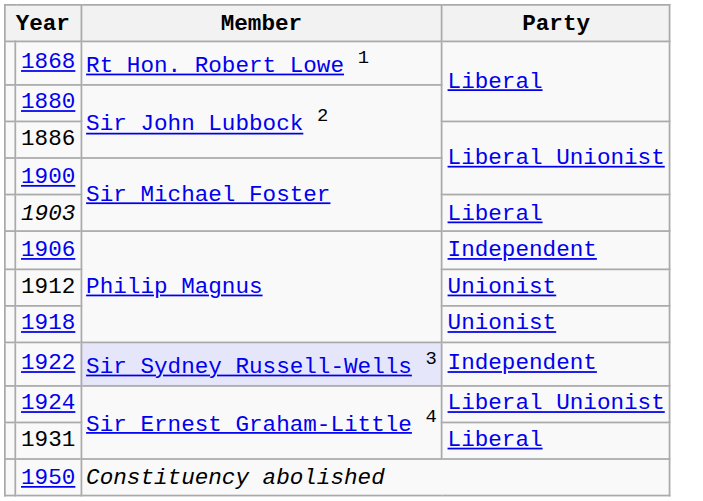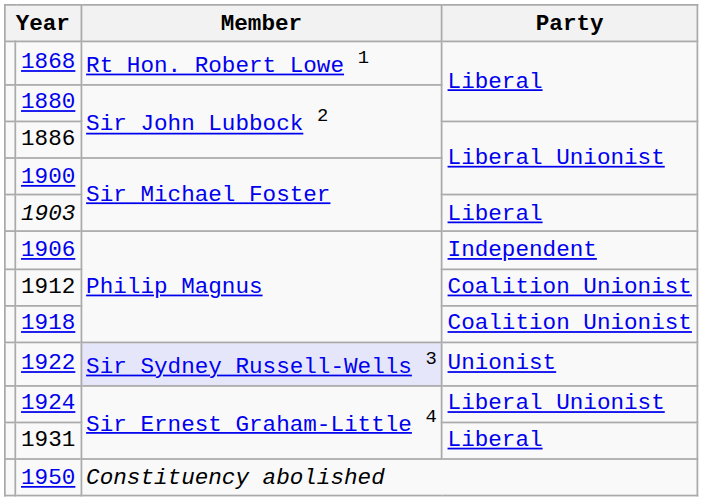(502, 287) Unionist -> (570, 287) Coalition Unionist
(502, 324) Unionist -> (570, 324) Coalition Unionist
(522, 364) Independent -> (502, 364) Unionist
